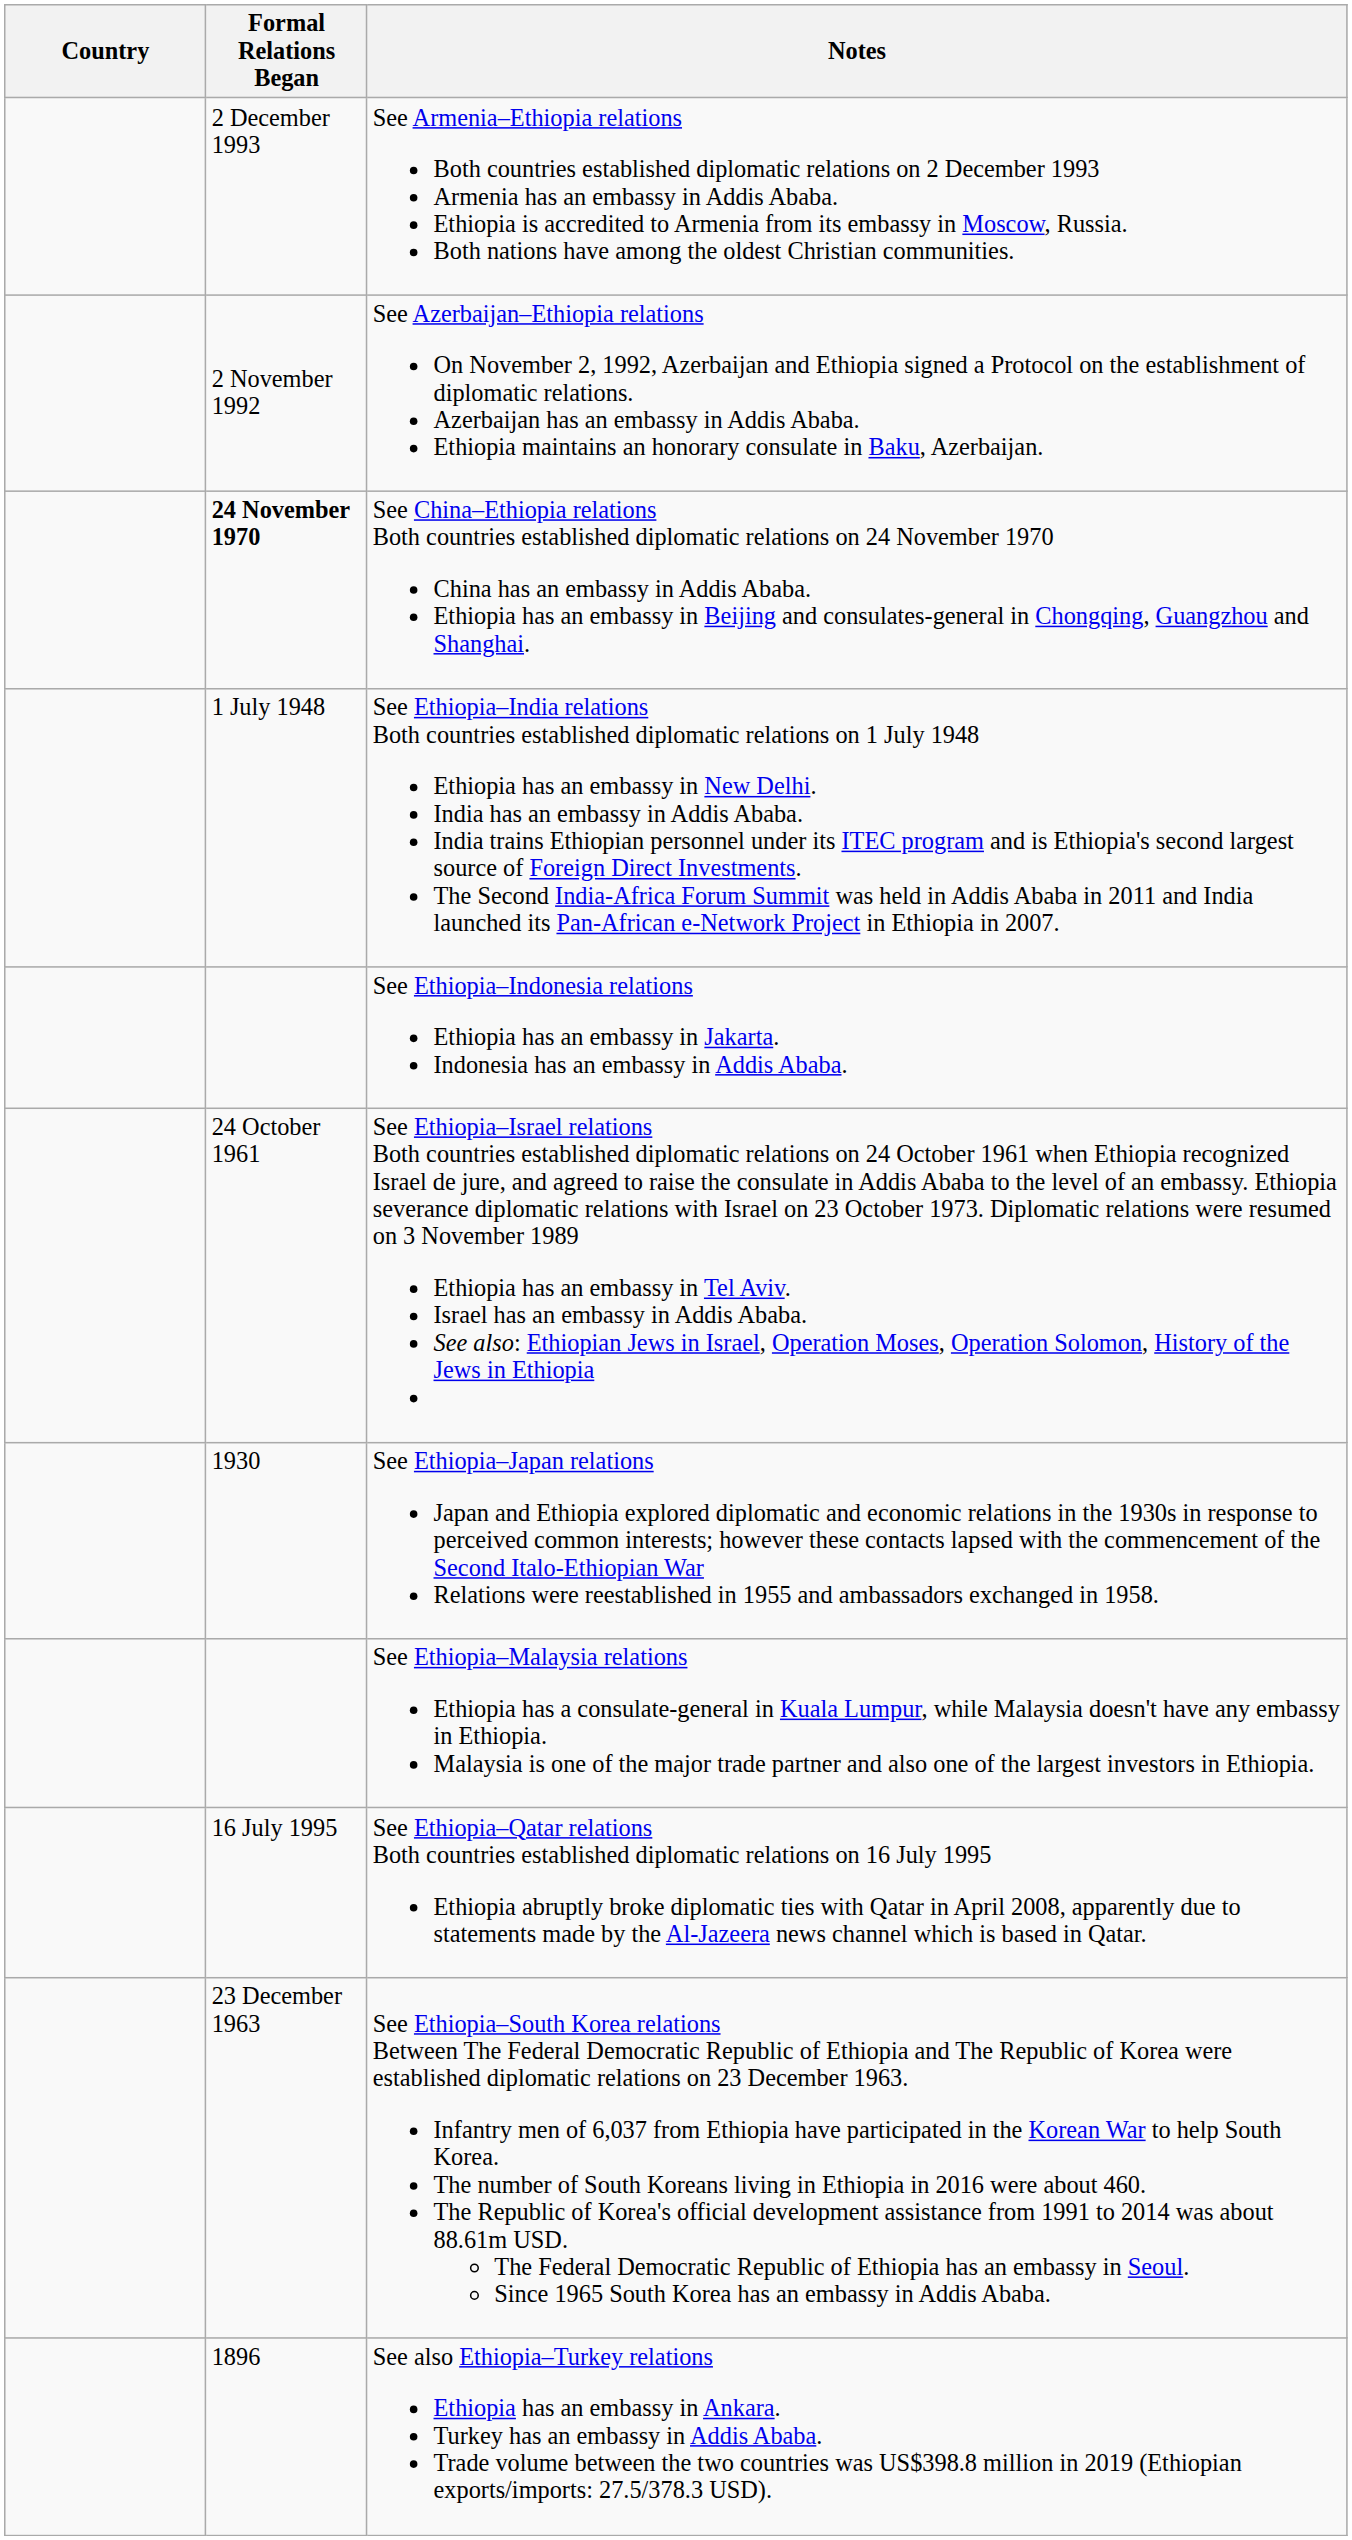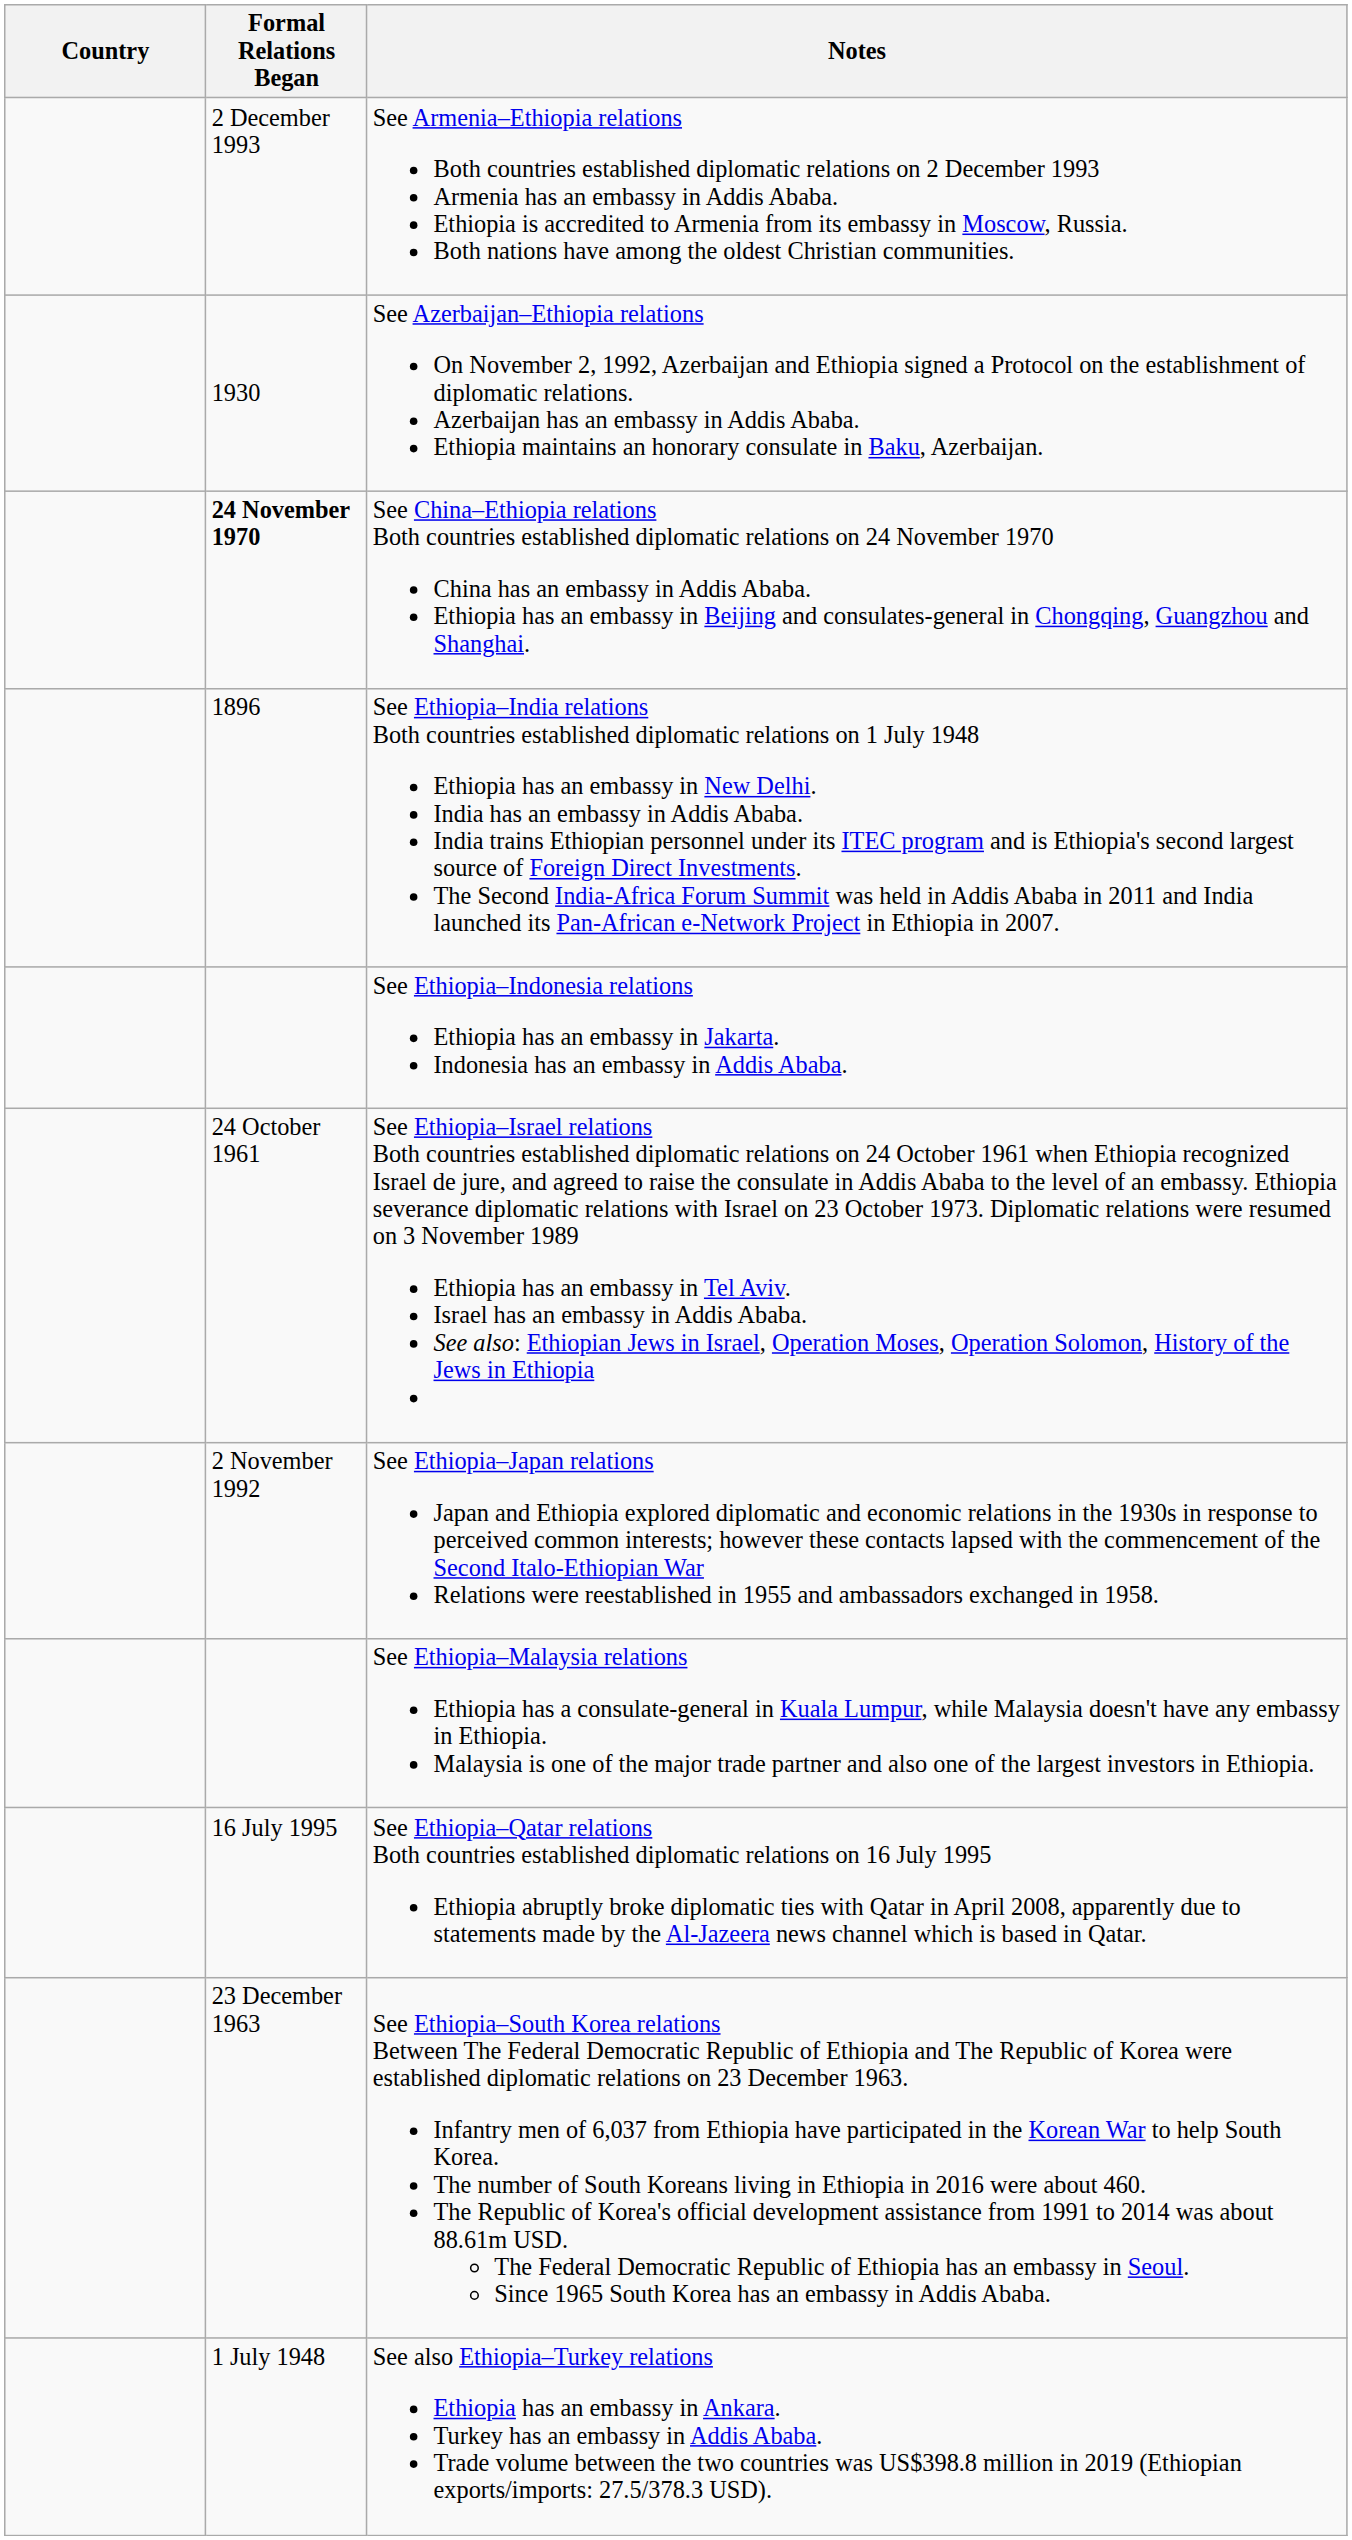(272, 392) 2 November 1992 -> (236, 392) 1930
(268, 707) 1 July 1948 -> (236, 707) 1896
(236, 1461) 1930 -> (272, 1474) 2 November 1992
(236, 2357) 1896 -> (268, 2357) 1 July 1948
